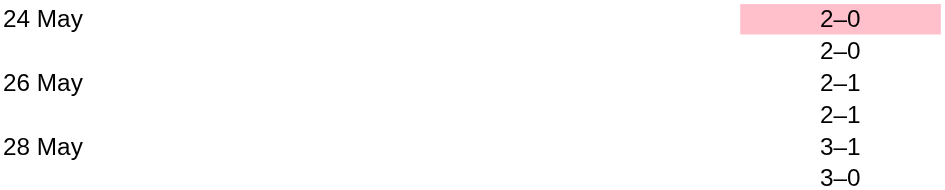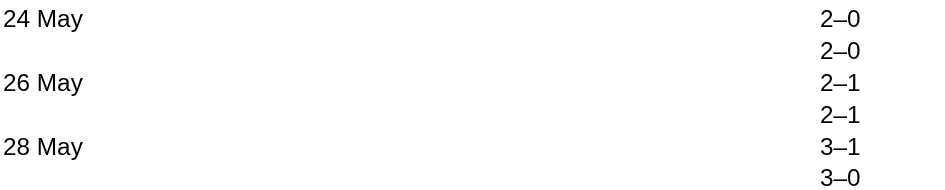(840, 19) pink background -> (840, 19) no background
